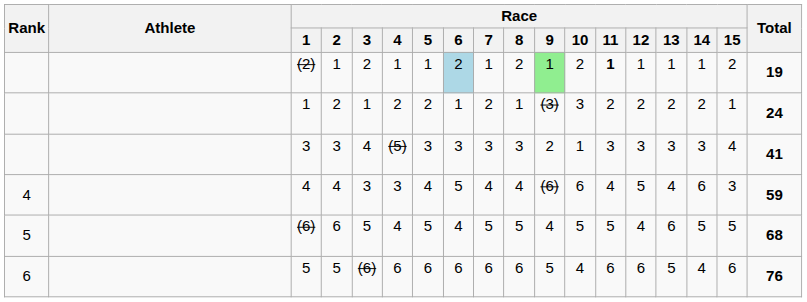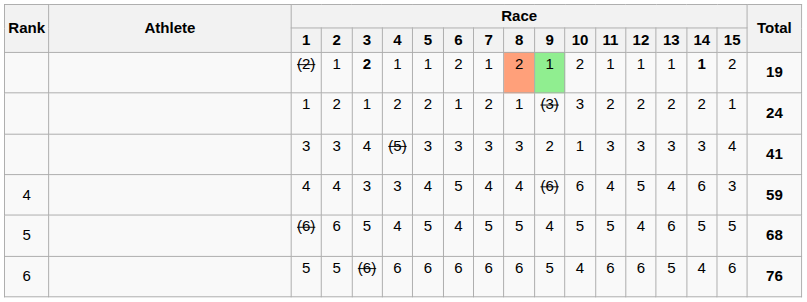(367, 72) normal -> (367, 72) bold
(458, 72) lightblue background -> (458, 72) no background
(519, 72) no background -> (519, 72) lightsalmon background
(610, 72) bold -> (610, 72) normal
(702, 72) normal -> (702, 72) bold
